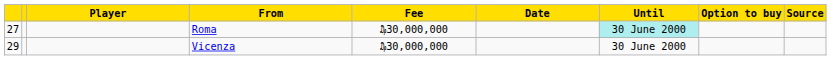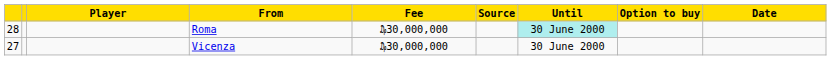columns swapped: (537, 13) <-> (805, 13)
(13, 30) 27 -> (13, 30) 28
(13, 46) 29 -> (13, 46) 27
